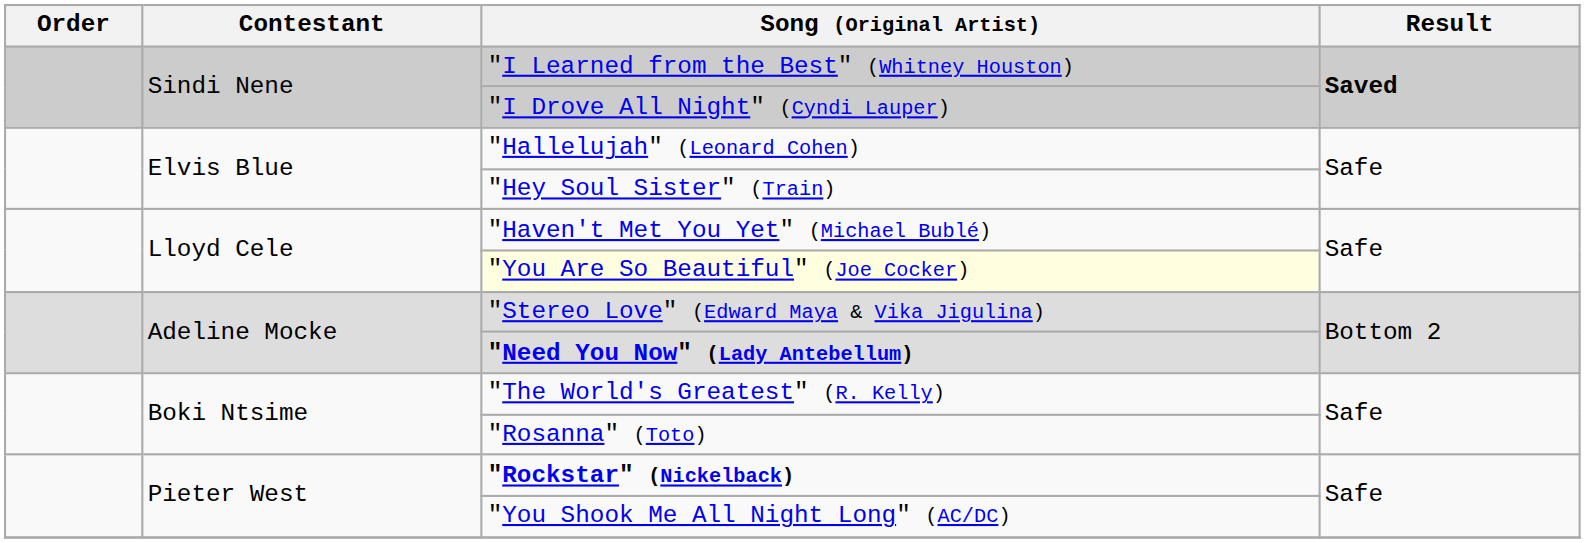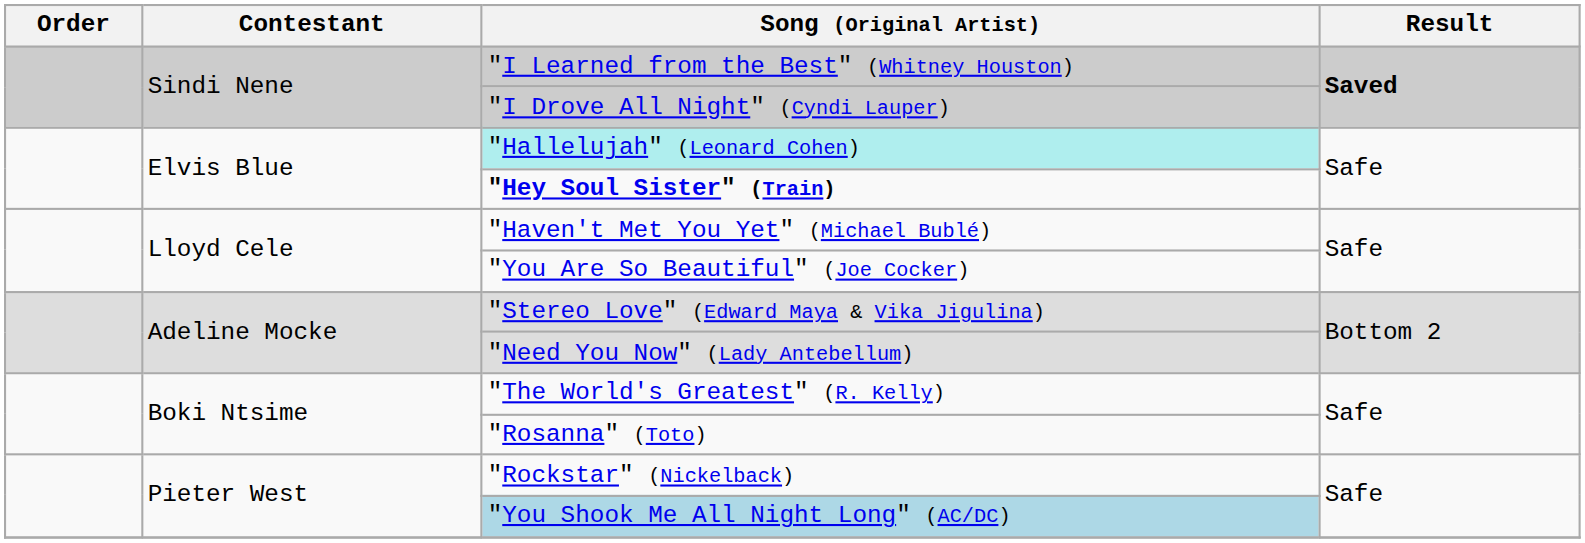(674, 148) no background -> (674, 148) paleturquoise background
(662, 189) normal -> (662, 189) bold
(728, 270) lightyellow background -> (728, 270) no background
(701, 352) bold -> (701, 352) normal
(641, 475) bold -> (641, 475) normal
(749, 516) no background -> (749, 516) lightblue background
